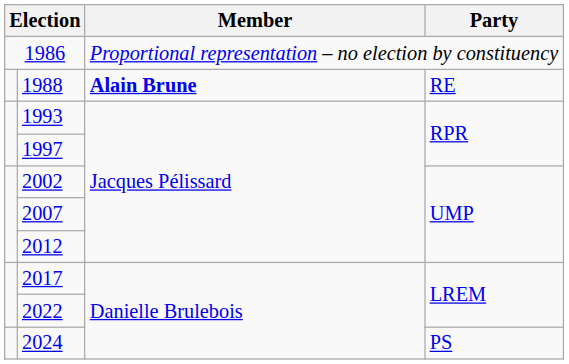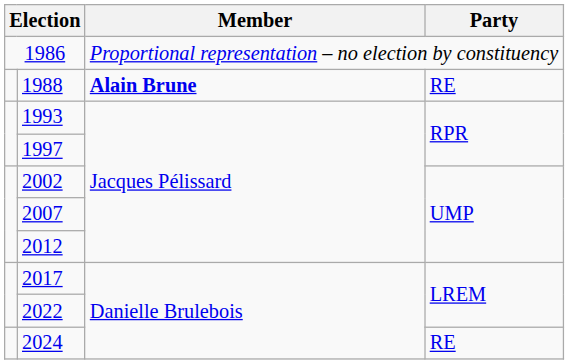(441, 342) PS -> (443, 342) RE
